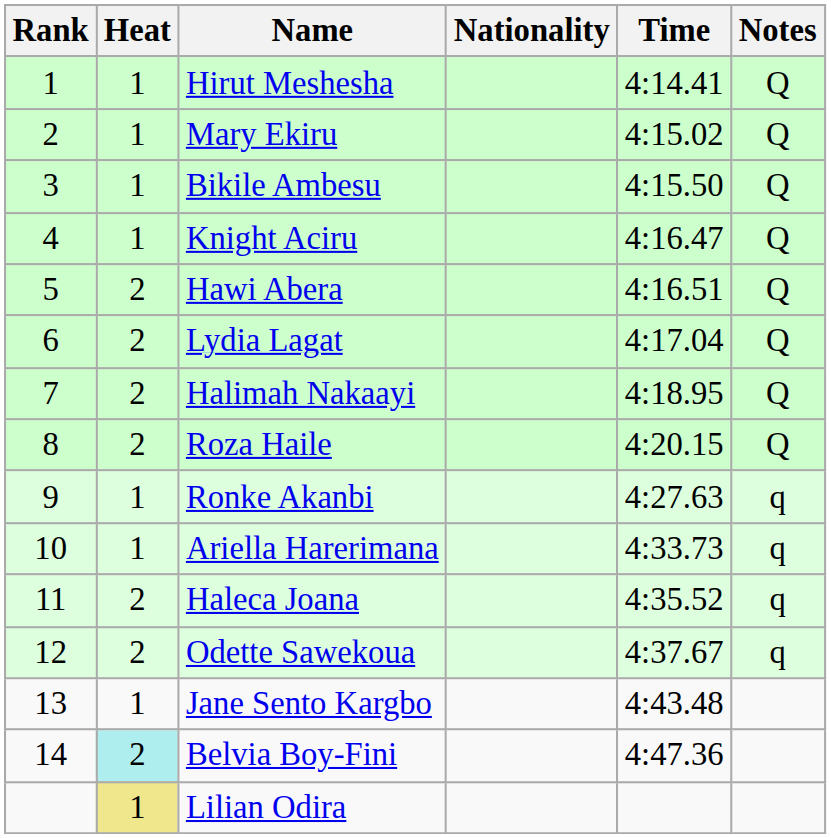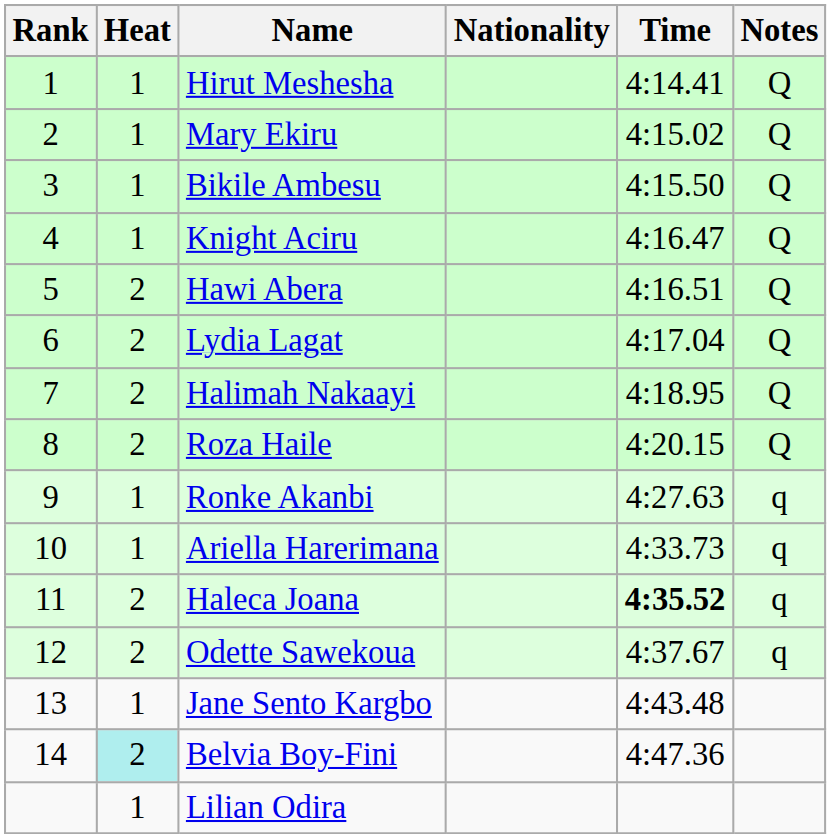(674, 599) normal -> (675, 599) bold
(137, 806) khaki background -> (137, 806) no background
